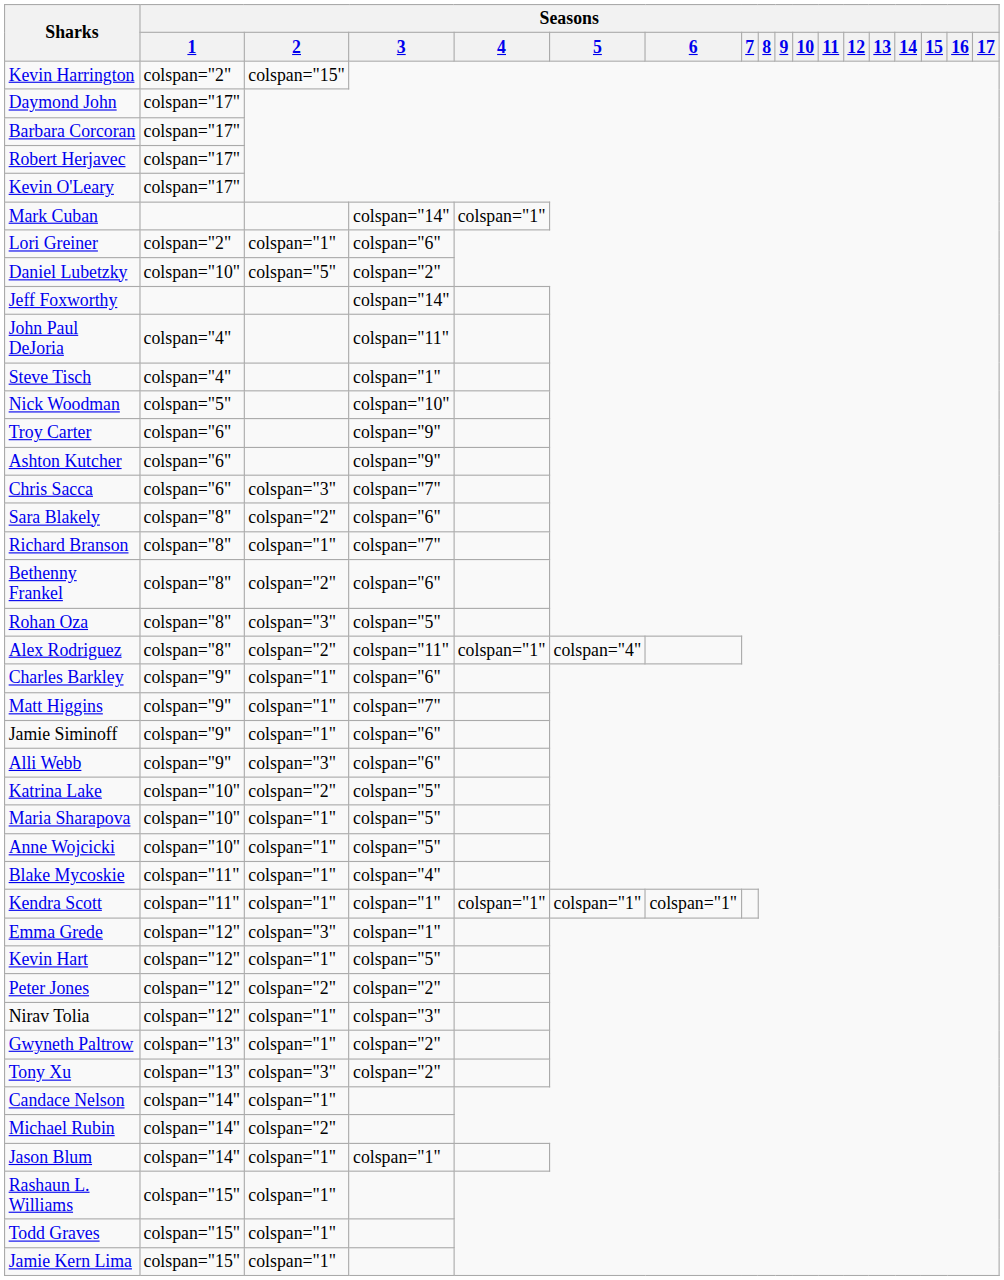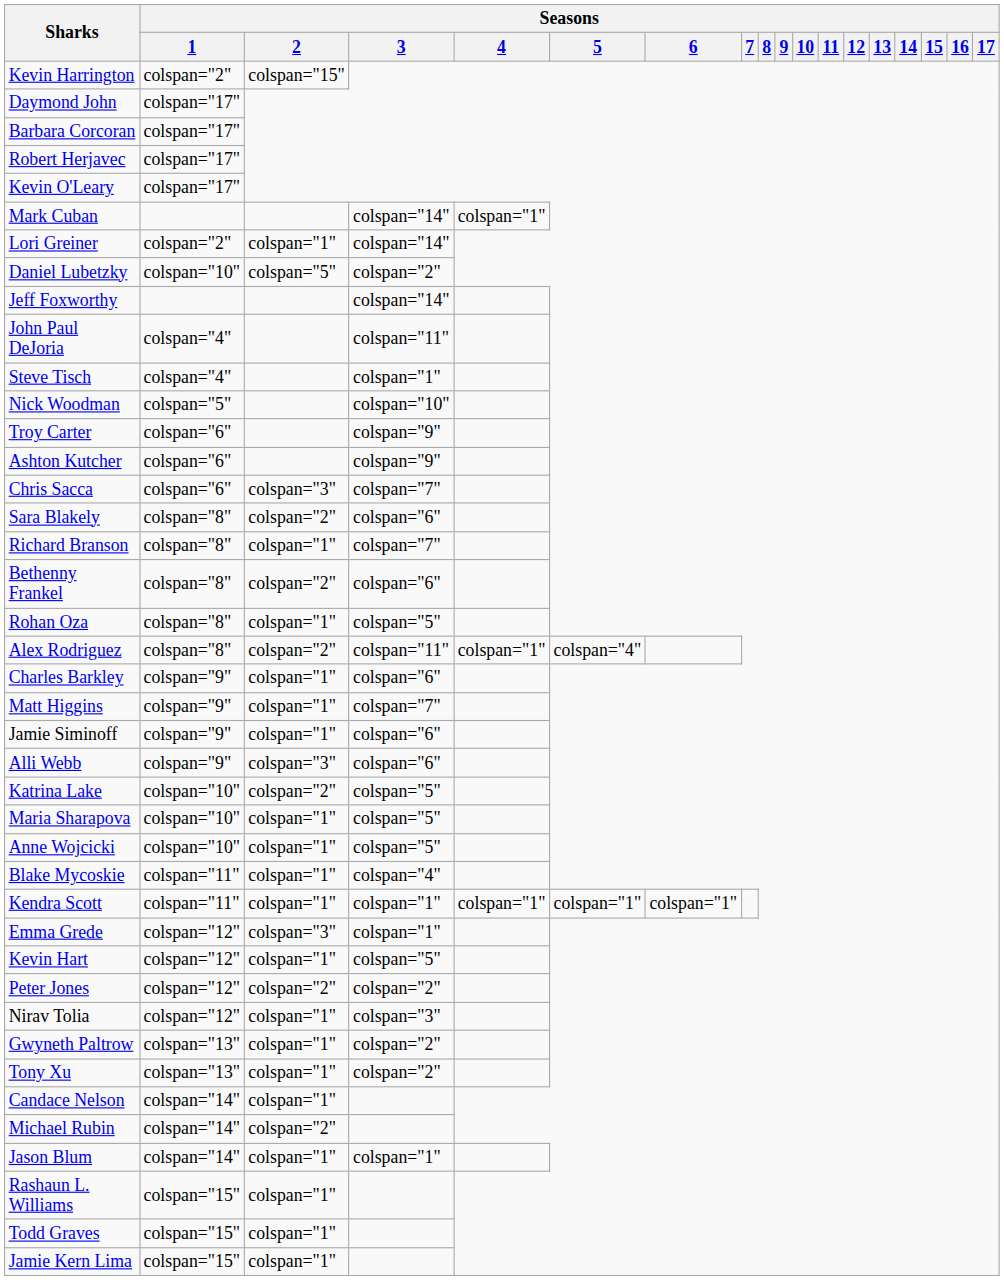(397, 243) colspan="6" -> (401, 243) colspan="14"
(292, 621) colspan="3" -> (292, 621) colspan="1"
(292, 1072) colspan="3" -> (292, 1072) colspan="1"
